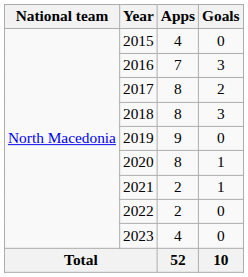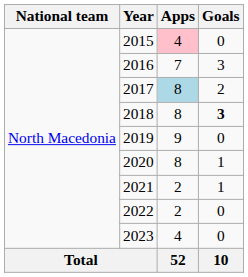(178, 41) no background -> (178, 41) pink background
(178, 89) no background -> (178, 89) lightblue background
(221, 114) normal -> (221, 114) bold
